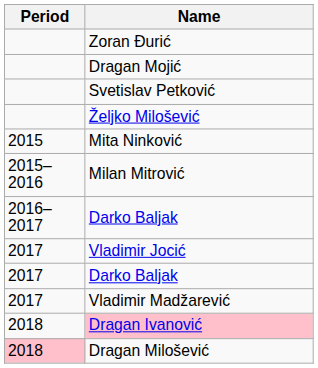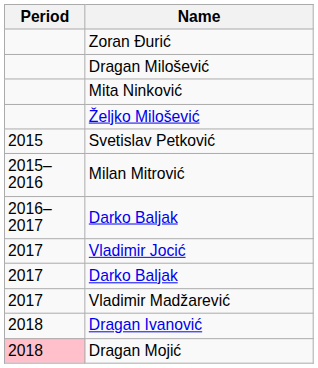(135, 66) Dragan Mojić -> (149, 66) Dragan Milošević
(152, 91) Svetislav Petković -> (135, 91) Mita Ninković
(135, 141) Mita Ninković -> (152, 141) Svetislav Petković
(145, 325) pink background -> (145, 325) no background
(149, 350) Dragan Milošević -> (135, 350) Dragan Mojić
